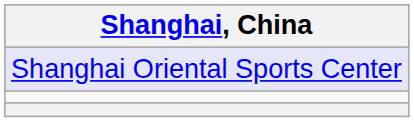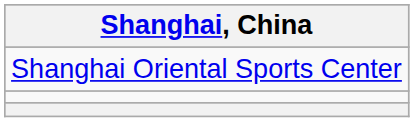(206, 68) lavender background -> (206, 68) no background
